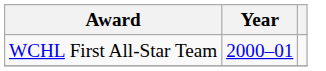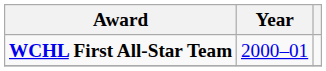(113, 50) normal -> (121, 50) bold
